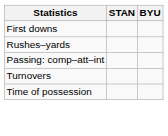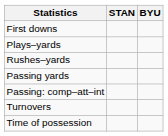+ row: (34, 44)
+ row: (38, 76)
